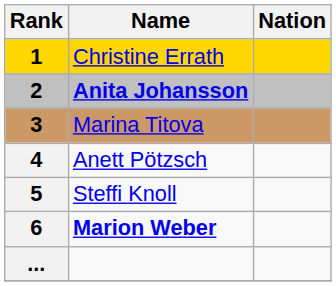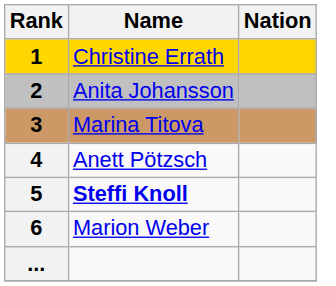(161, 90) bold -> (153, 90) normal
(125, 194) normal -> (130, 194) bold
(145, 228) bold -> (141, 228) normal
